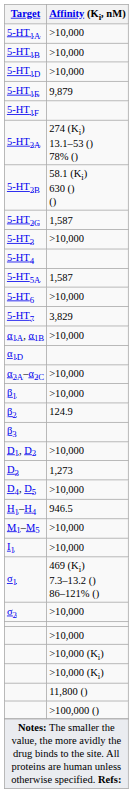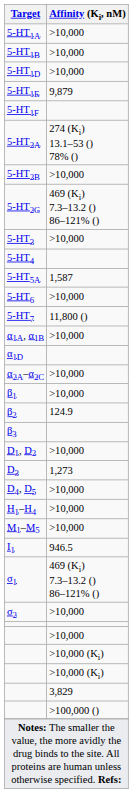(68, 187) 58.1 (Ki) 630 () () -> (67, 174) >10,000
(61, 220) 1,587 -> (74, 207) 469 (Ki) 7.3–13.2 () 86–121% ()
(61, 316) 3,829 -> (68, 316) 11,800 ()
(61, 509) 946.5 -> (67, 509) >10,000
(67, 547) >10,000 -> (61, 547) 946.5
(68, 692) 11,800 () -> (61, 692) 3,829
